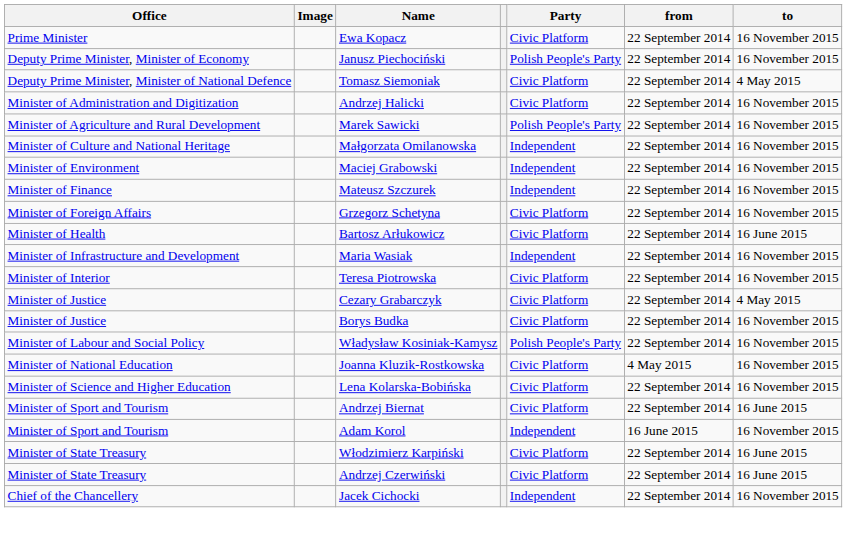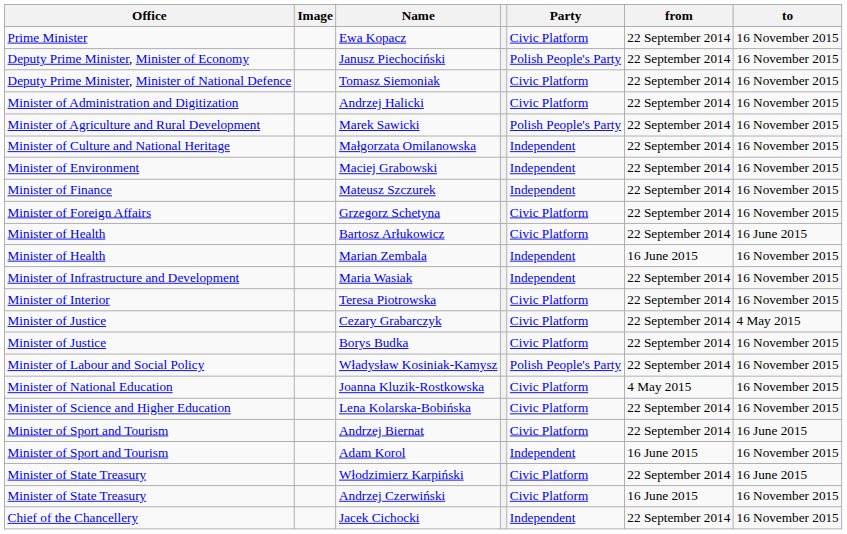(769, 81) 4 May 2015 -> (788, 81) 16 November 2015
+ row: (383, 256)
(679, 474) 22 September 2014 -> (663, 496) 16 June 2015
(772, 474) 16 June 2015 -> (788, 496) 16 November 2015
